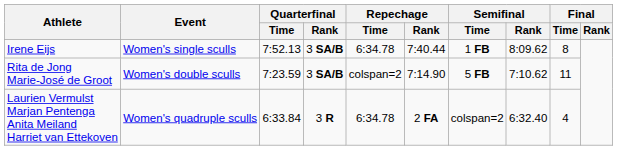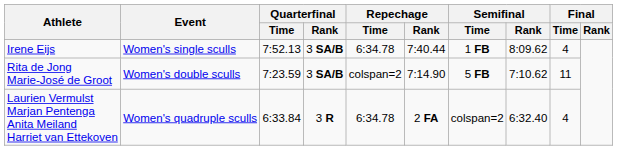(565, 49) 8 -> (565, 49) 4
